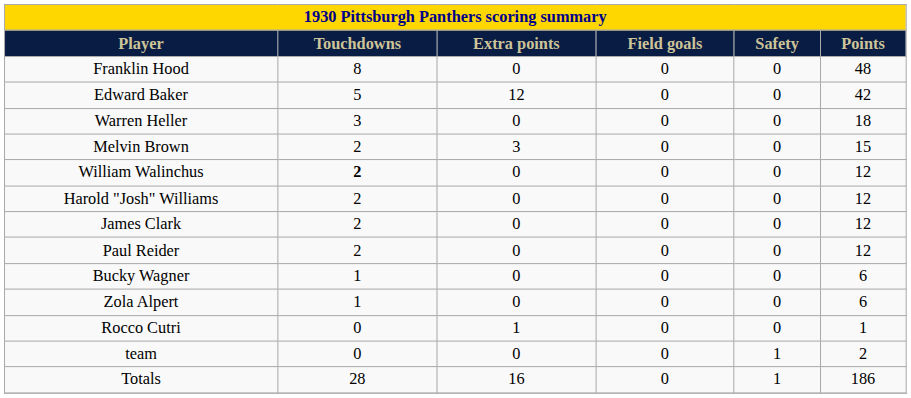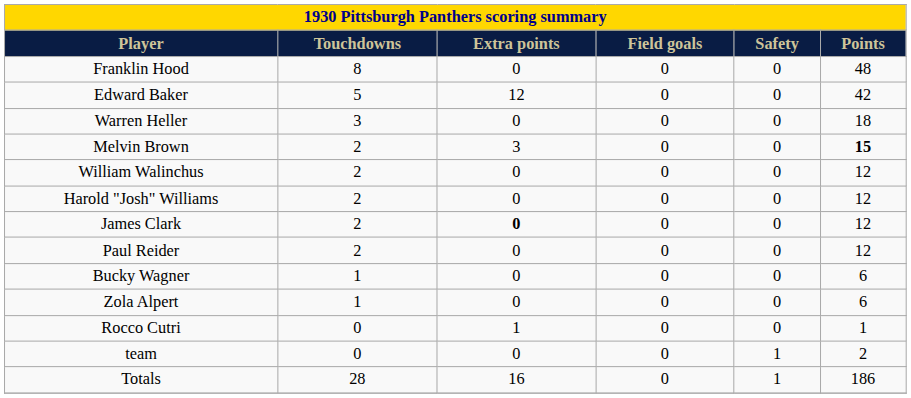(863, 146) normal -> (863, 146) bold
(357, 172) bold -> (357, 172) normal
(516, 224) normal -> (516, 224) bold
